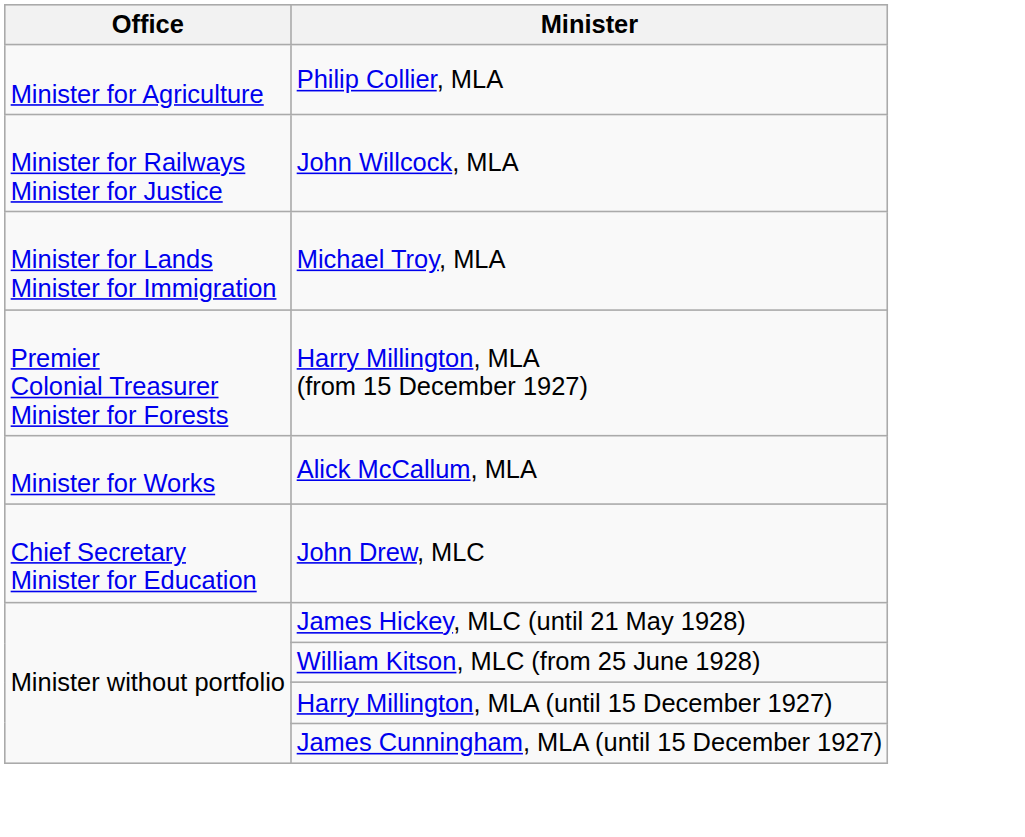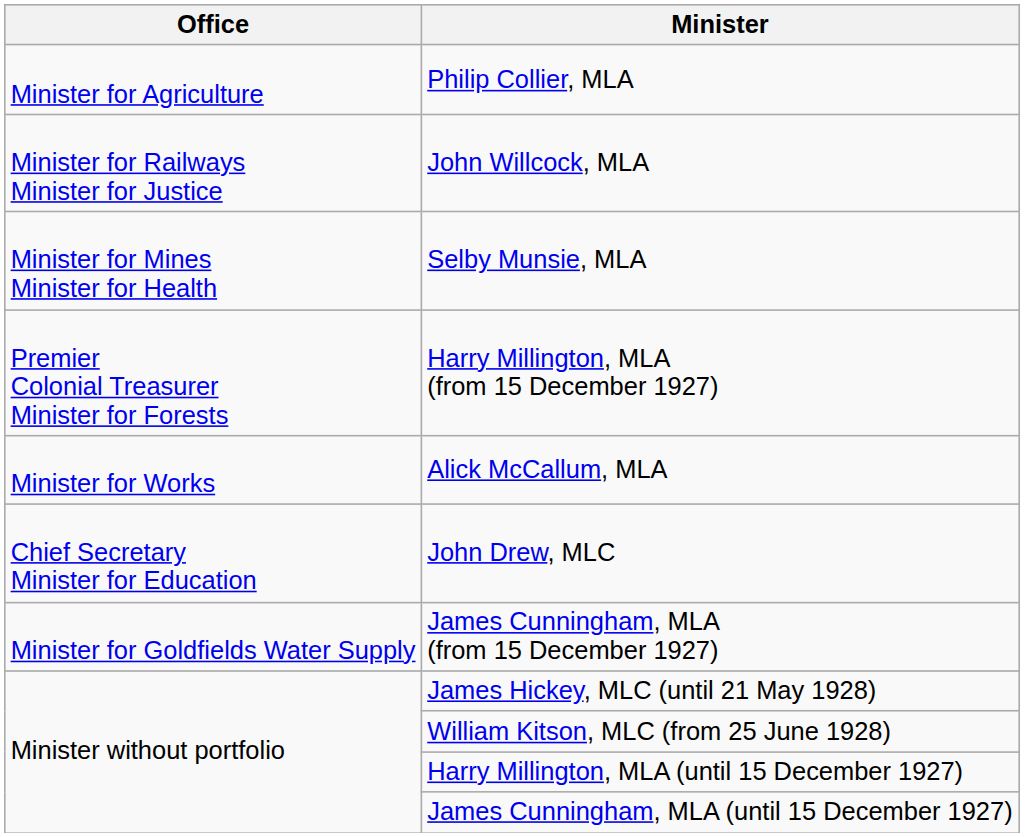- row: (401, 260)
+ row: (537, 260)
+ row: (574, 636)
